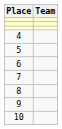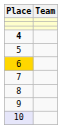(19, 37) normal -> (19, 37) bold
(19, 64) no background -> (19, 64) gold background
(19, 118) no background -> (19, 118) lavender background
